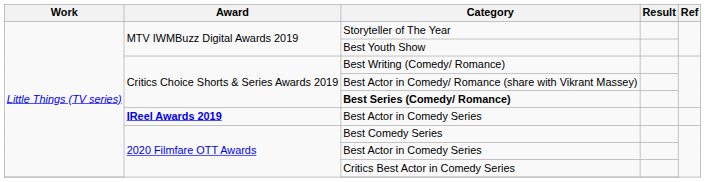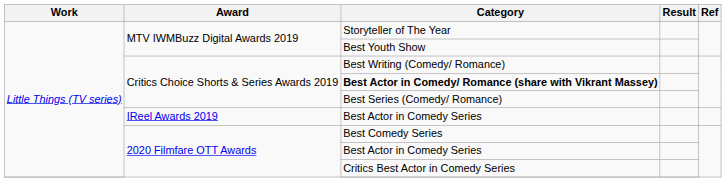(490, 82) normal -> (500, 82) bold
(427, 99) bold -> (423, 99) normal
(174, 116) bold -> (172, 116) normal
